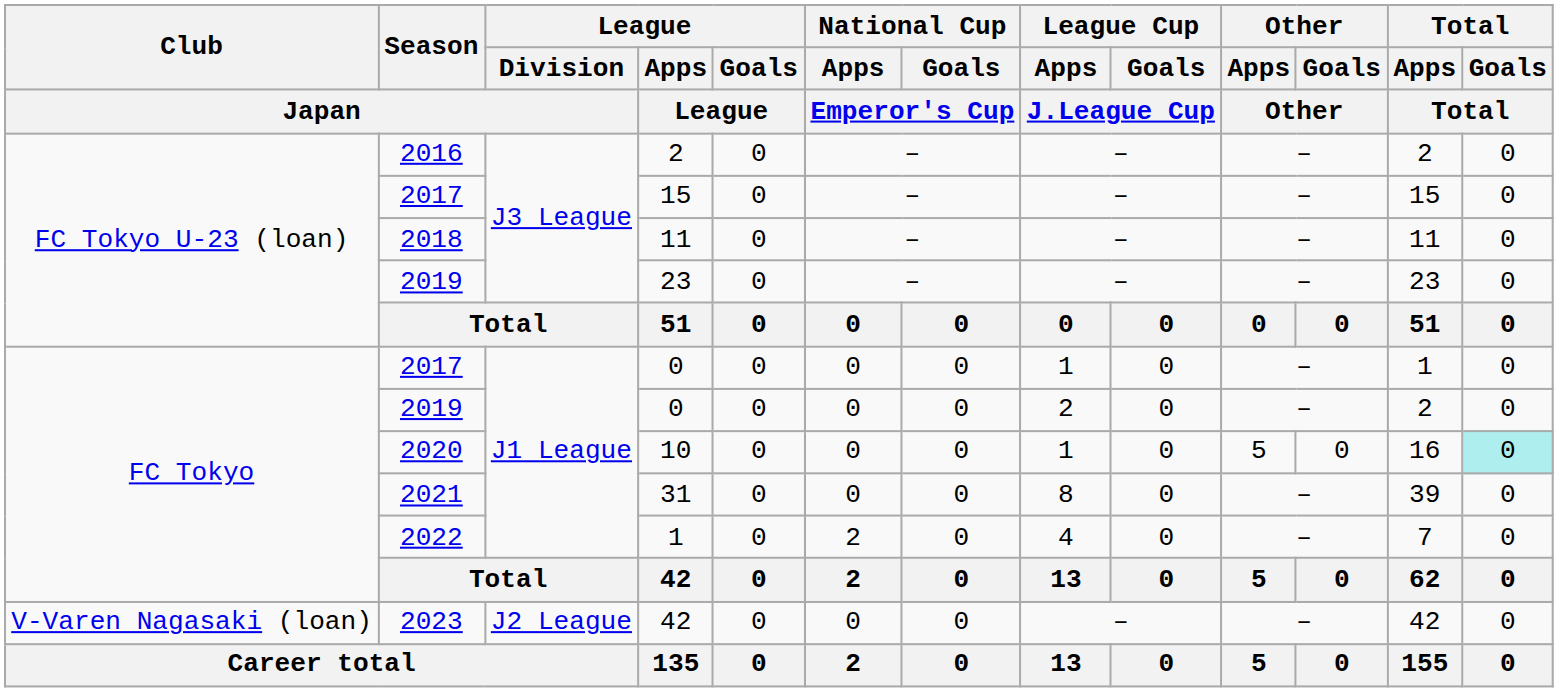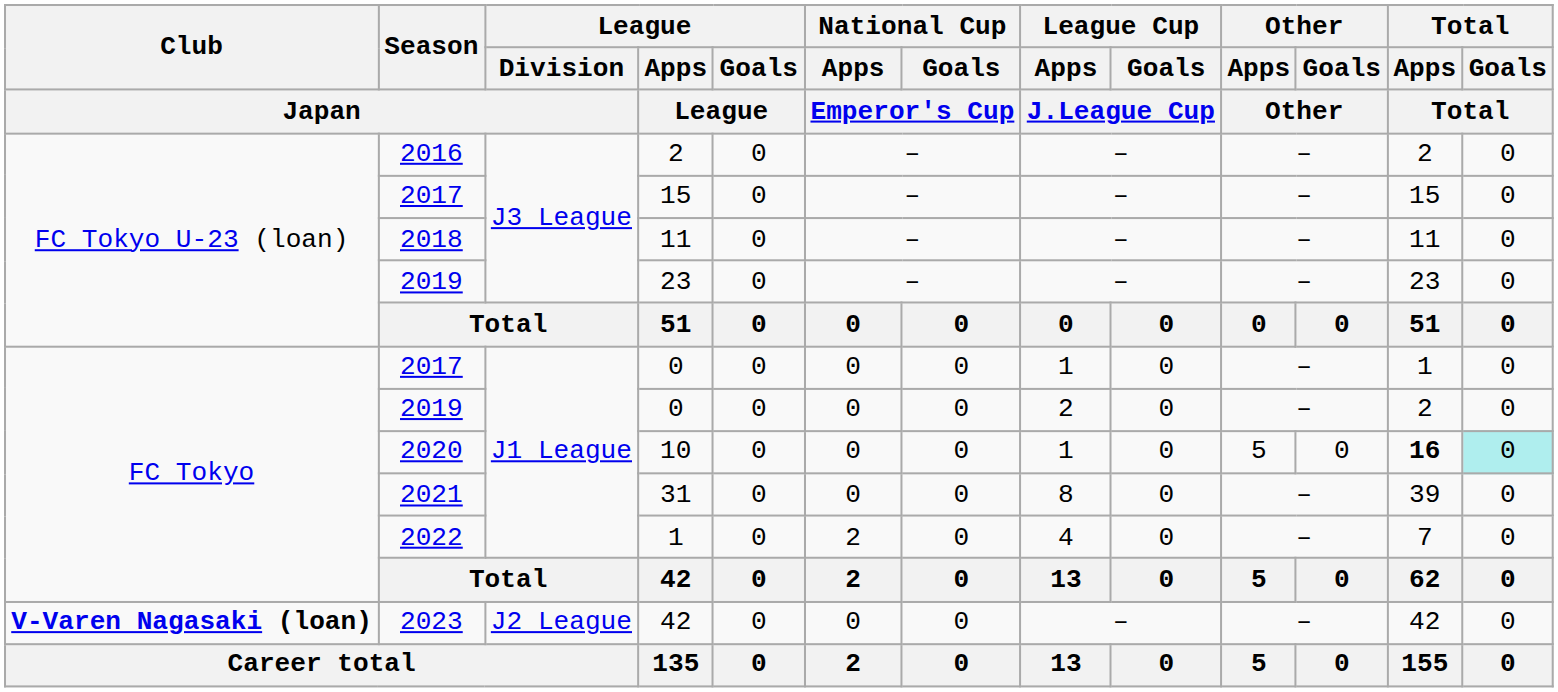(1425, 452) normal -> (1425, 452) bold
(192, 623) normal -> (192, 623) bold
